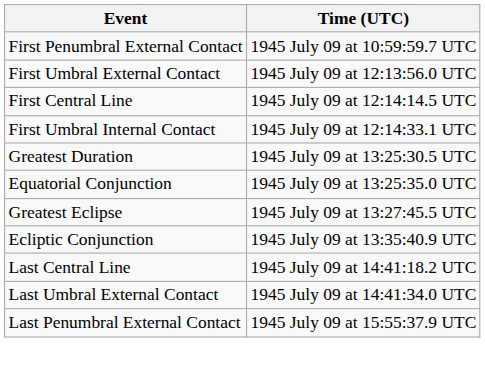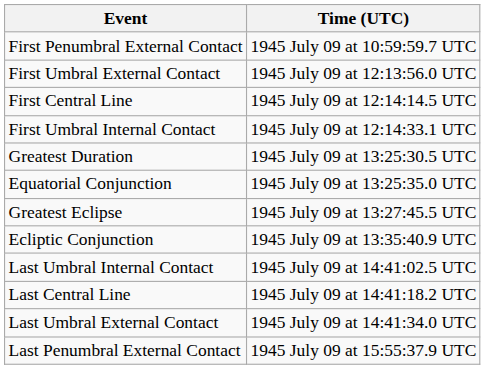+ row: (111, 267)
